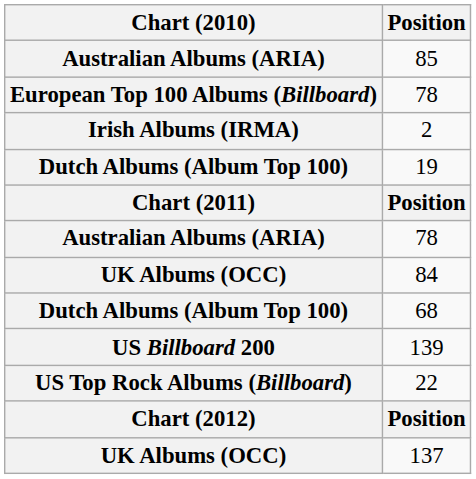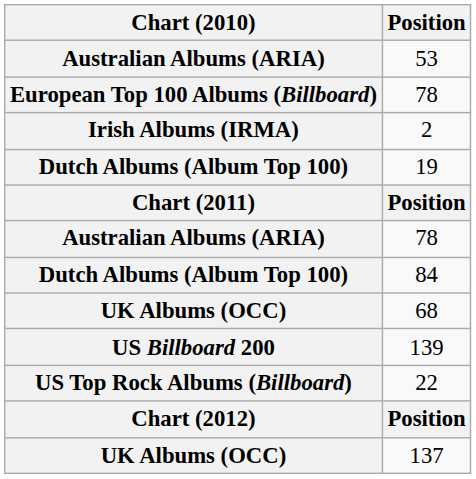(427, 58) 85 -> (427, 58) 53
(193, 274) UK Albums (OCC) -> (193, 274) Dutch Albums (Album Top 100)
(193, 310) Dutch Albums (Album Top 100) -> (193, 310) UK Albums (OCC)
